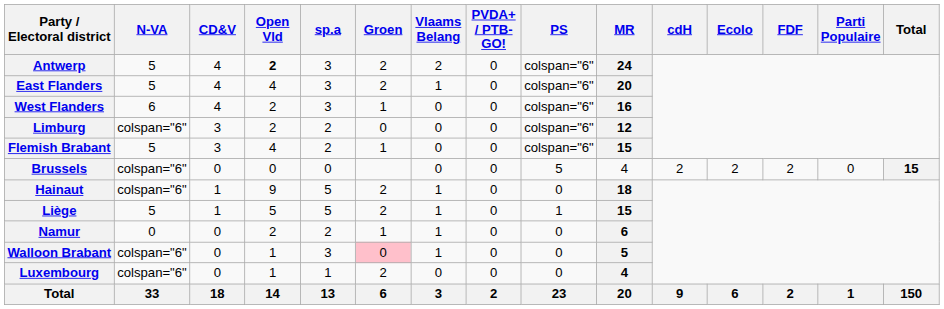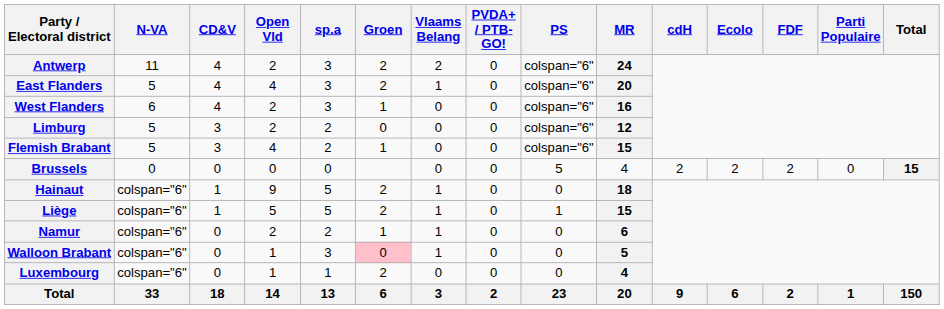(152, 65) 5 -> (152, 65) 11
(273, 65) bold -> (273, 65) normal
(152, 127) colspan="6" -> (152, 127) 5
(152, 169) colspan="6" -> (152, 169) 0
(152, 210) 5 -> (152, 210) colspan="6"
(152, 231) 0 -> (152, 231) colspan="6"
